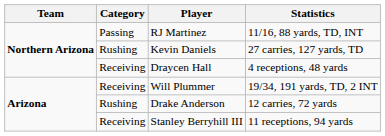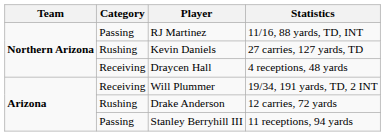(122, 121) Receiving -> (117, 121) Passing
